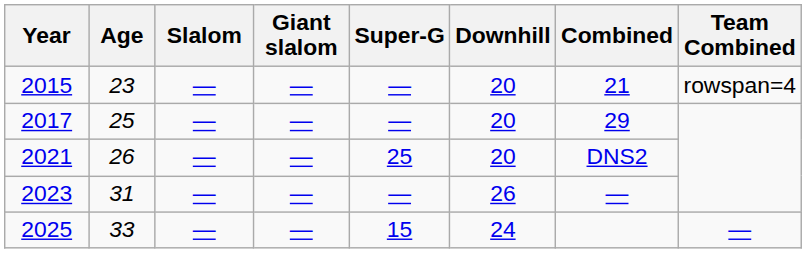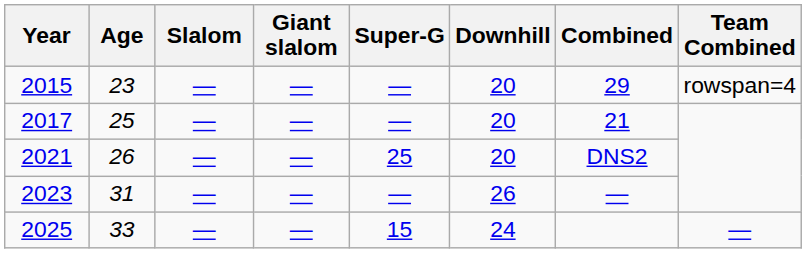(617, 84) 21 -> (617, 84) 29
(617, 120) 29 -> (617, 120) 21
